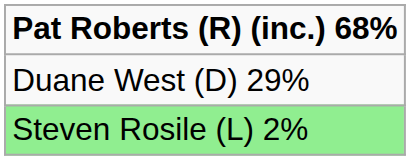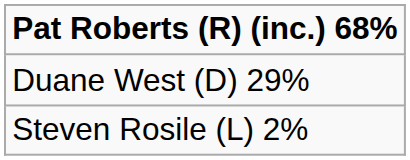(160, 129) lightgreen background -> (160, 129) no background
